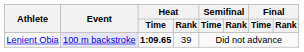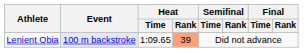(156, 40) bold -> (155, 40) normal
(186, 40) no background -> (186, 40) lightsalmon background
